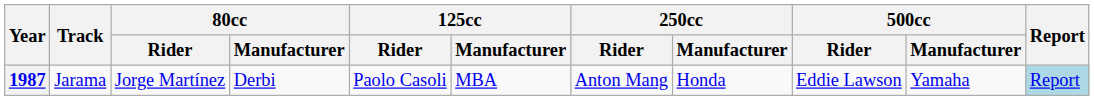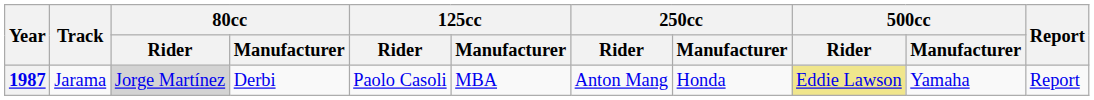(170, 80) no background -> (170, 80) lightgrey background
(849, 80) no background -> (849, 80) khaki background
(1055, 80) lightblue background -> (1055, 80) no background
